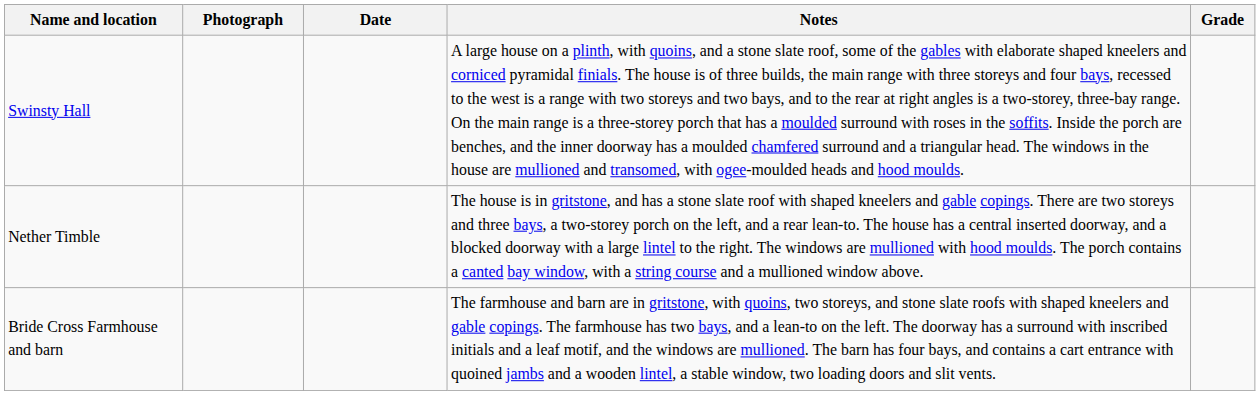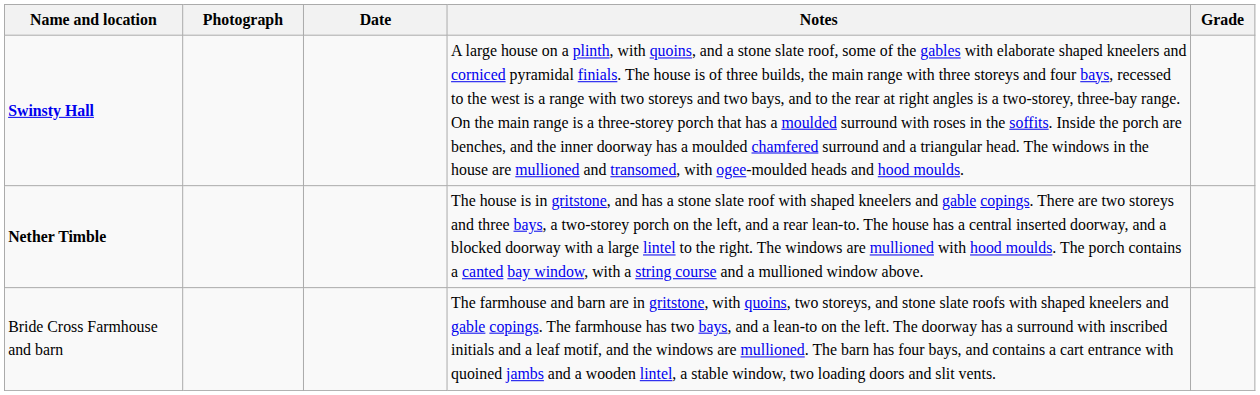(49, 110) normal -> (51, 110) bold
(54, 236) normal -> (57, 236) bold
